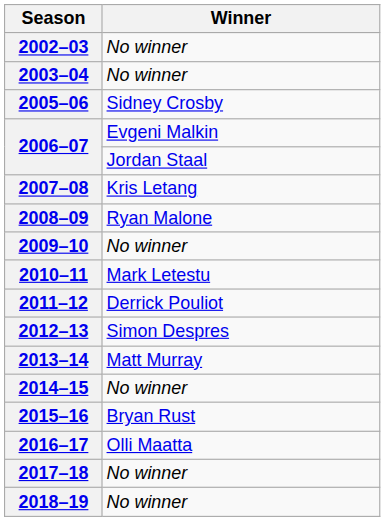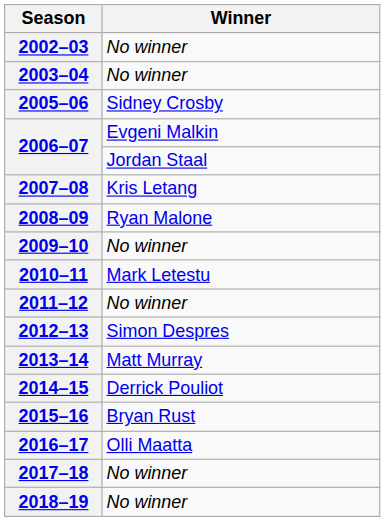(165, 302) Derrick Pouliot -> (147, 302) No winner
(147, 388) No winner -> (165, 388) Derrick Pouliot
